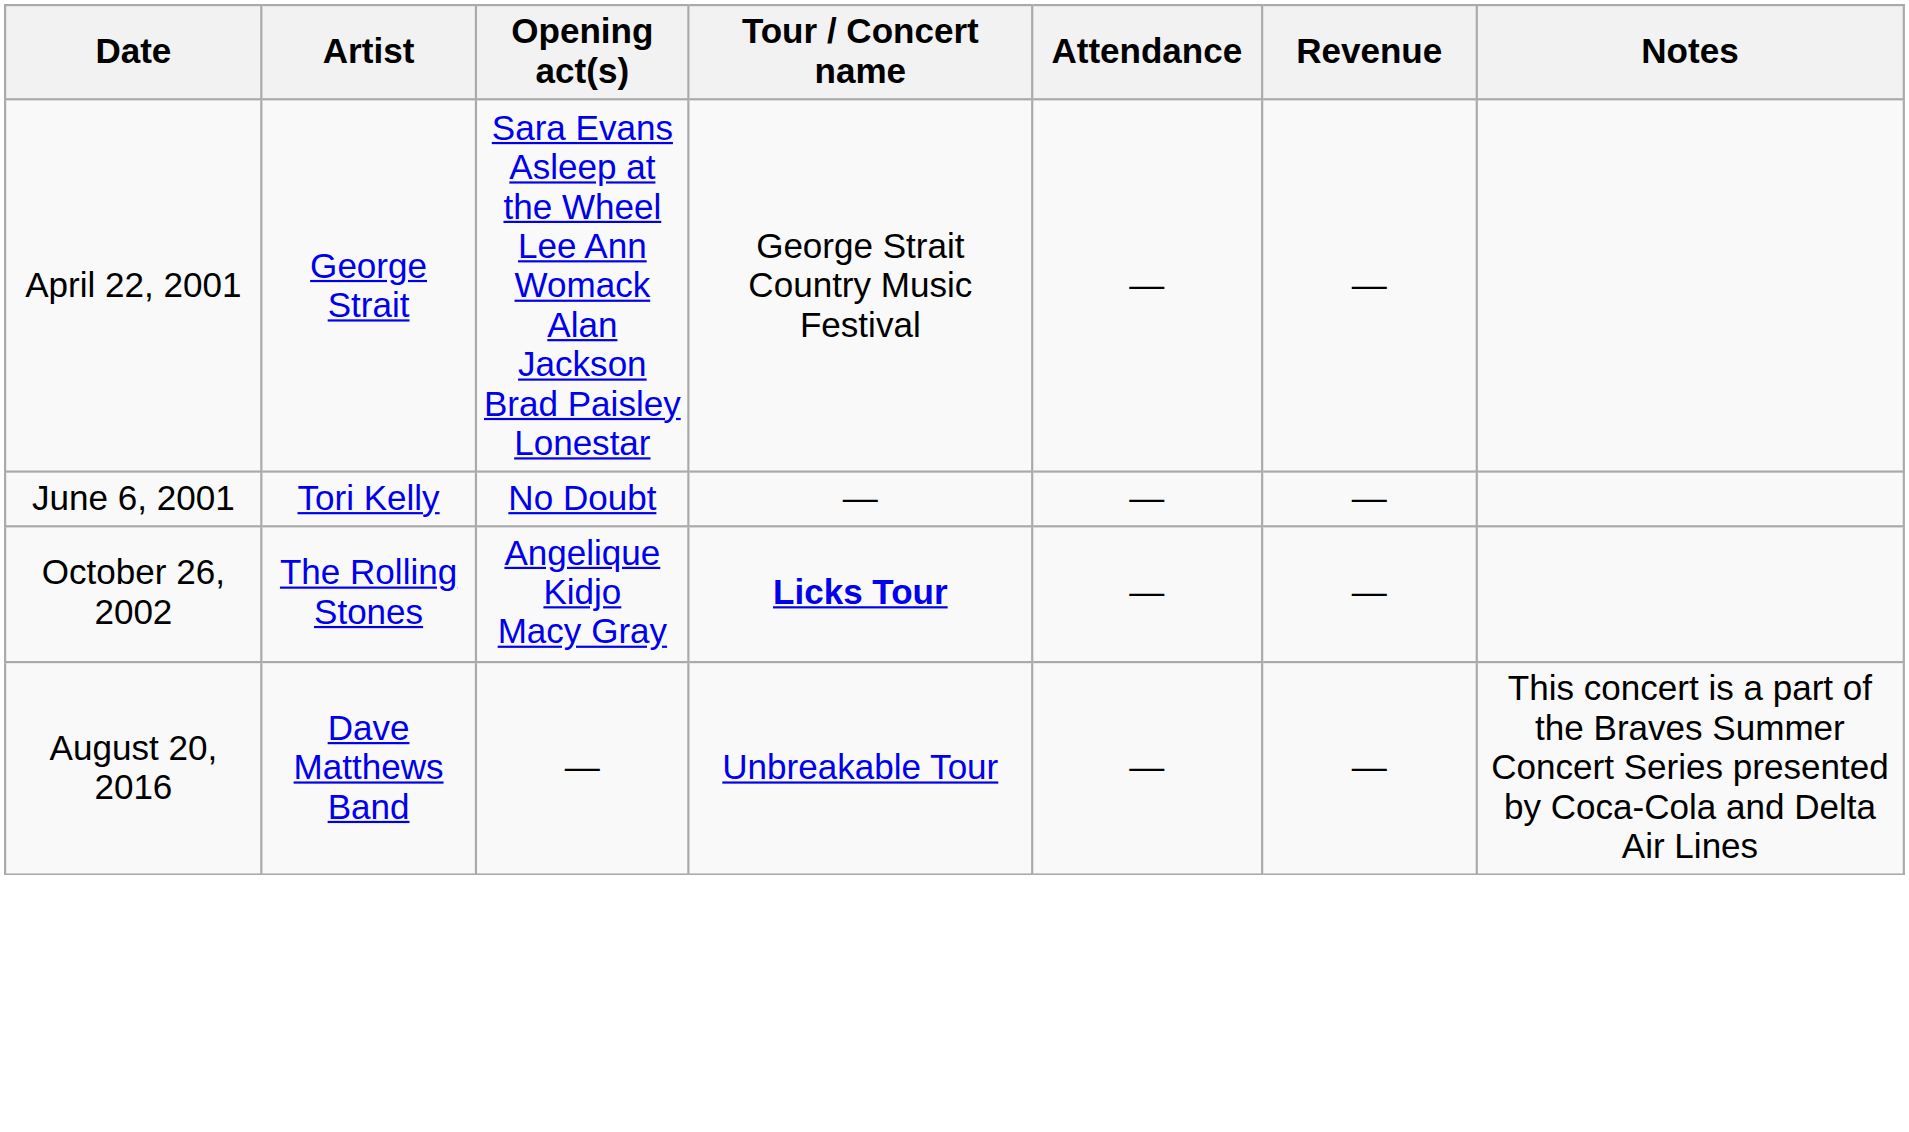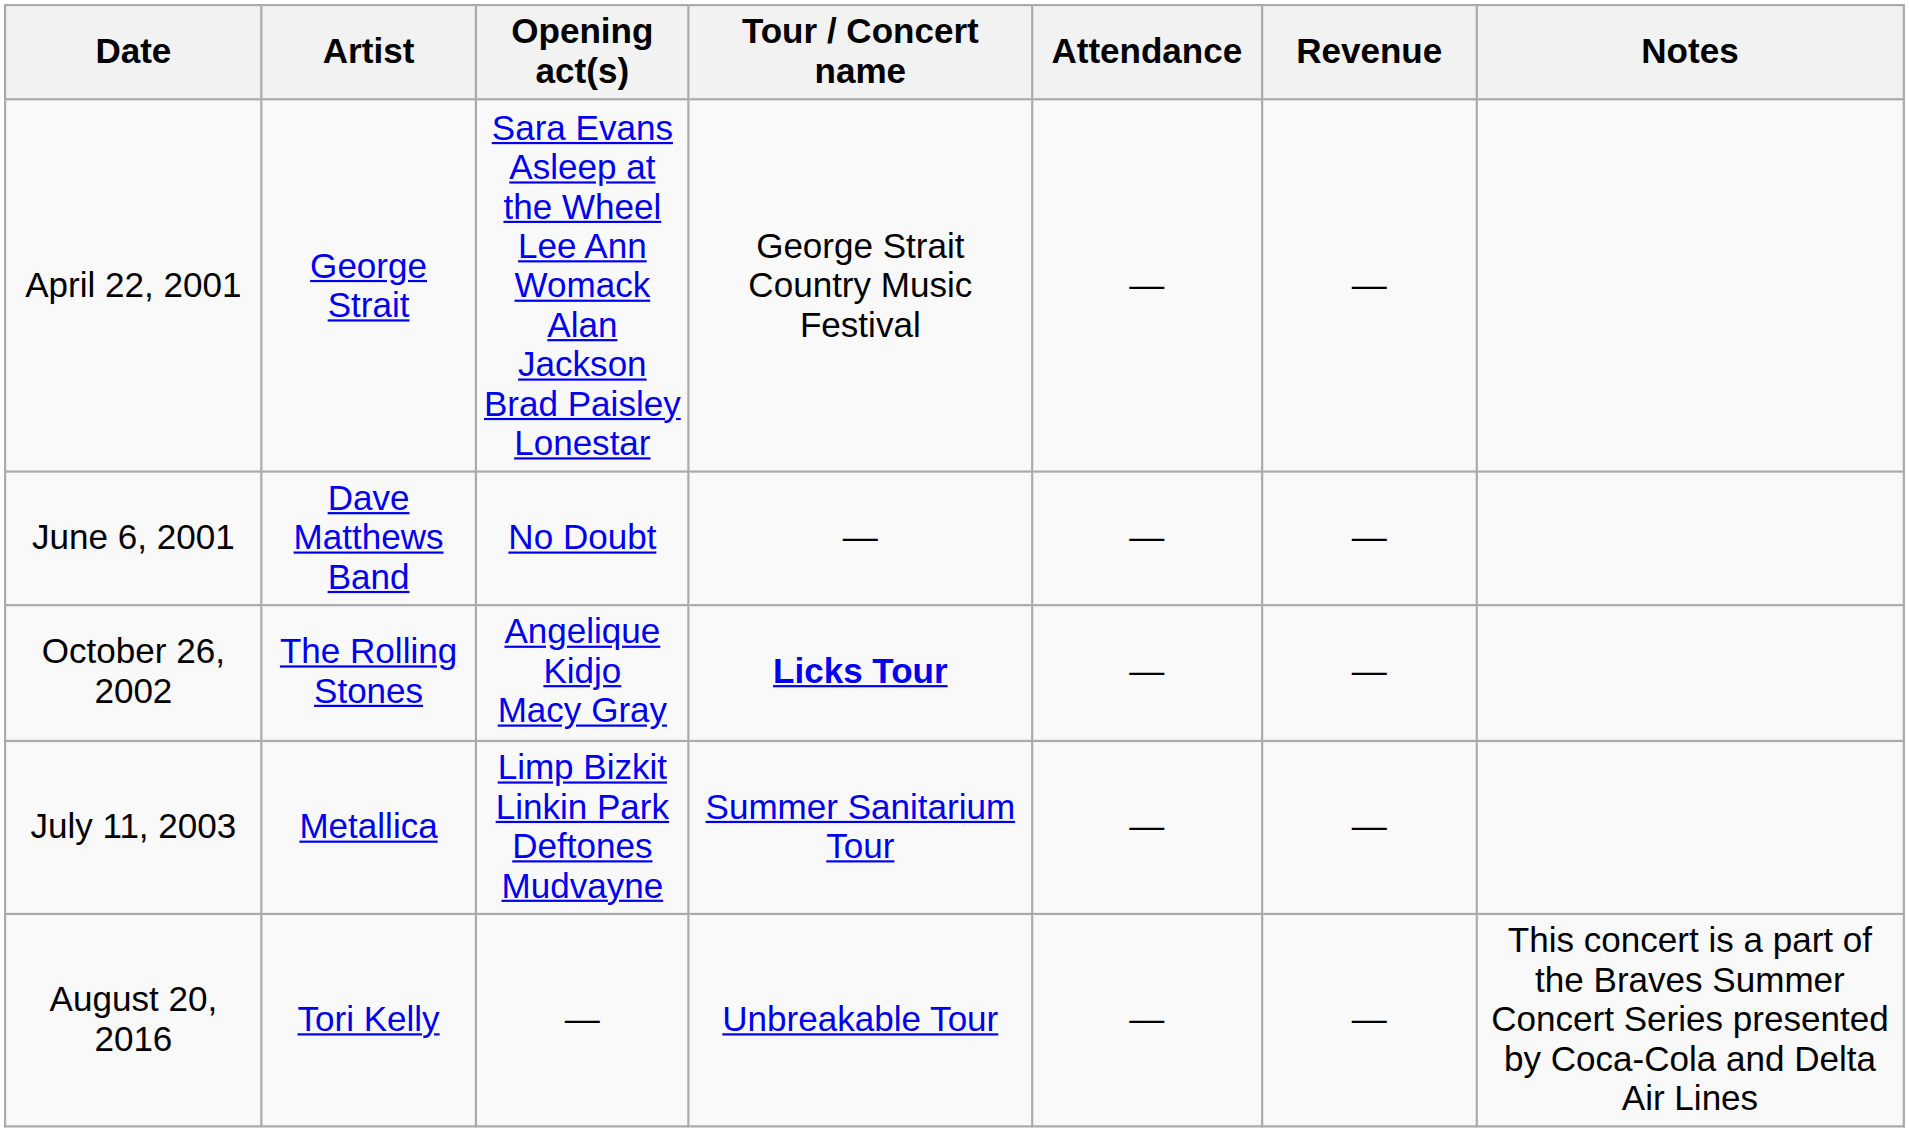(369, 498) Tori Kelly -> (369, 537) Dave Matthews Band
+ row: (133, 826)
(369, 767) Dave Matthews Band -> (369, 1019) Tori Kelly
